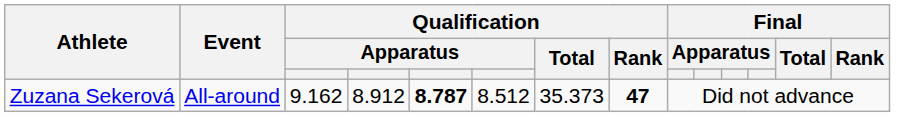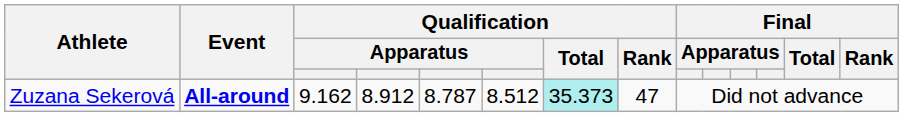(232, 96) normal -> (237, 96) bold
(441, 96) bold -> (450, 96) normal
(572, 96) no background -> (581, 96) paleturquoise background
(638, 96) bold -> (647, 96) normal
